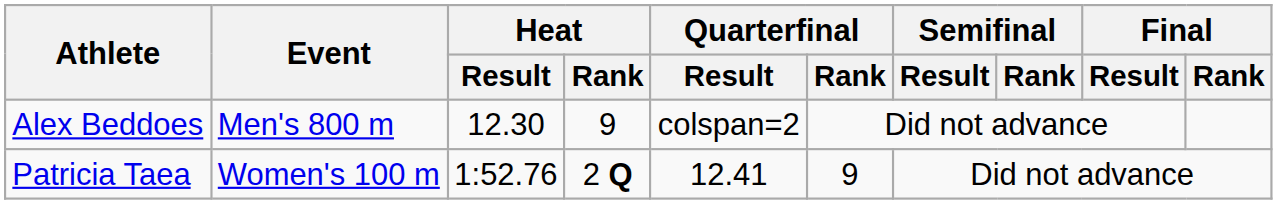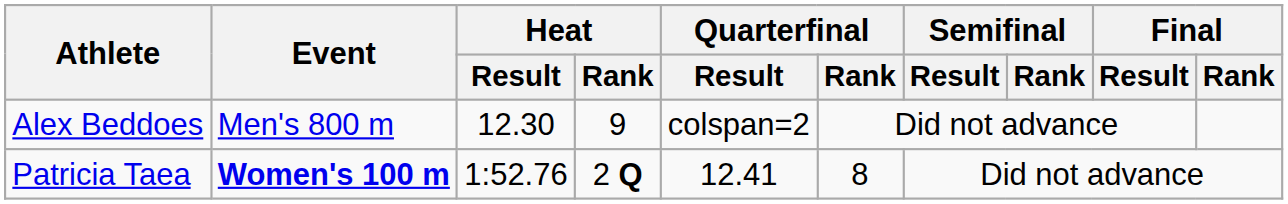(329, 174) normal -> (334, 174) bold
(850, 174) 9 -> (860, 174) 8
